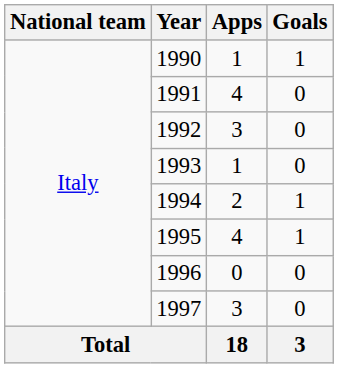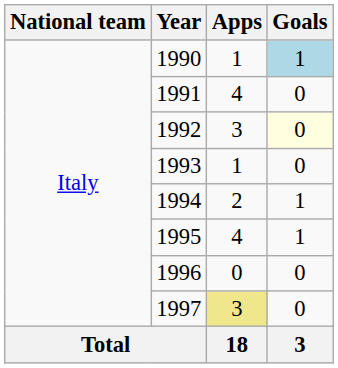(300, 58) no background -> (300, 58) lightblue background
(300, 129) no background -> (300, 129) lightyellow background
(237, 308) no background -> (237, 308) khaki background
